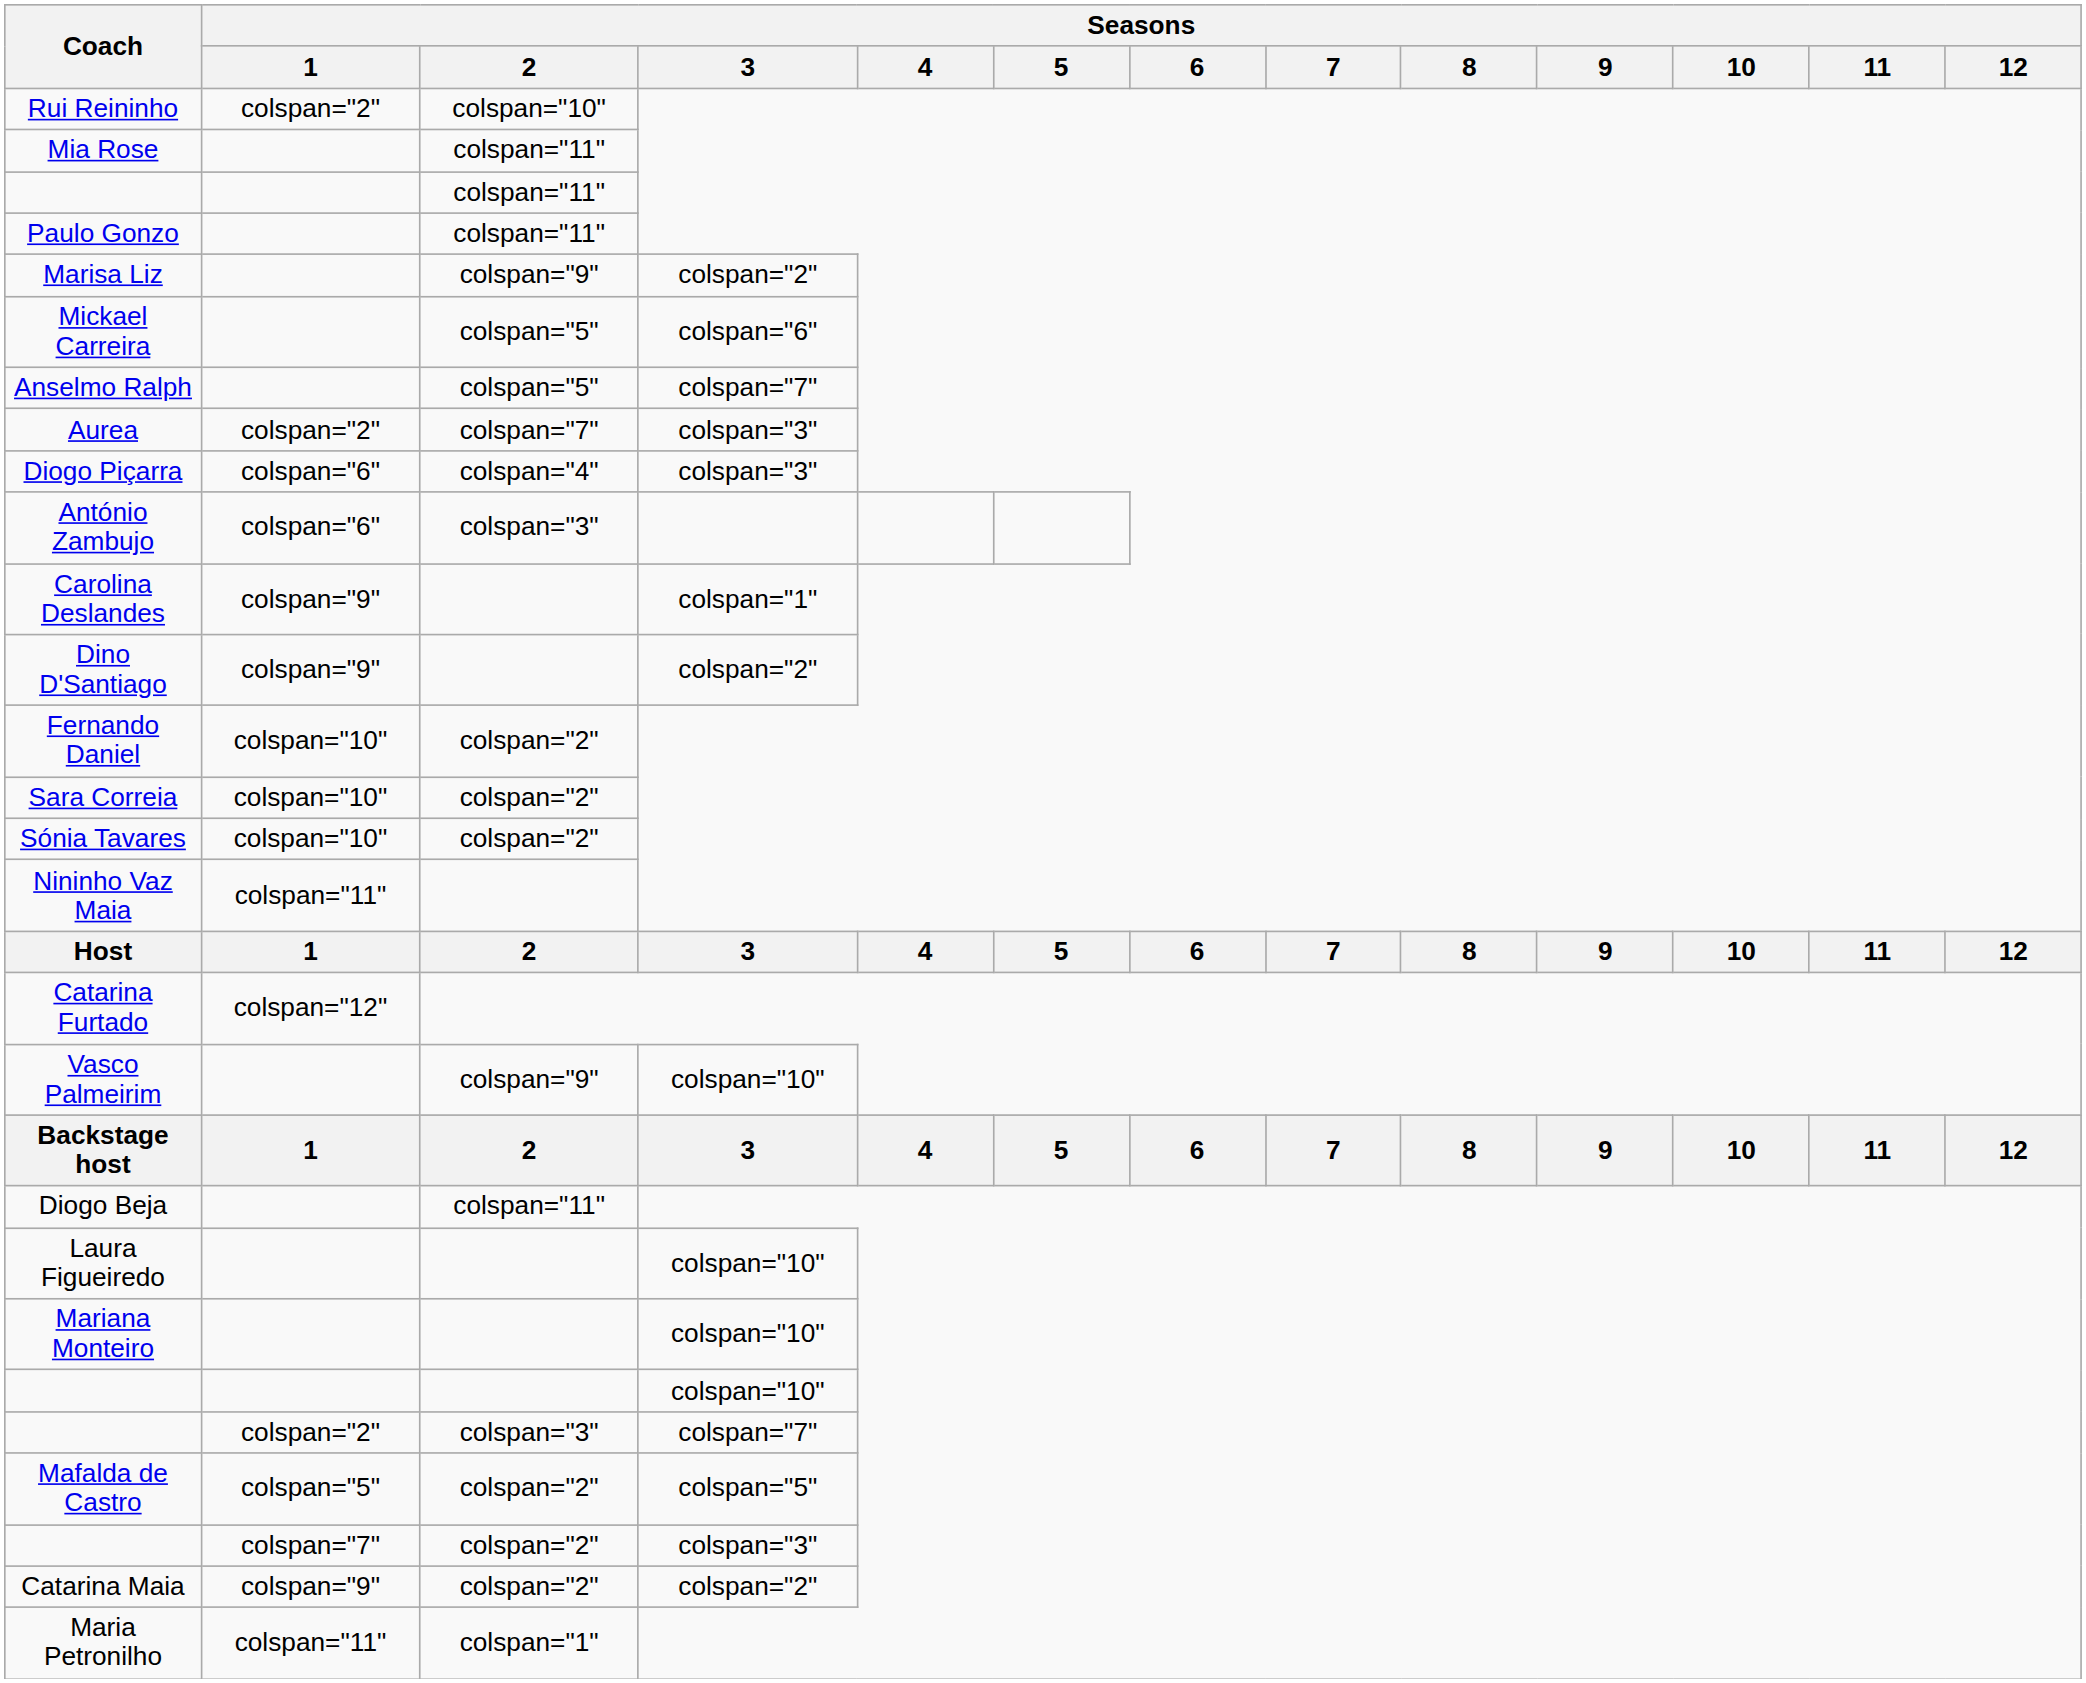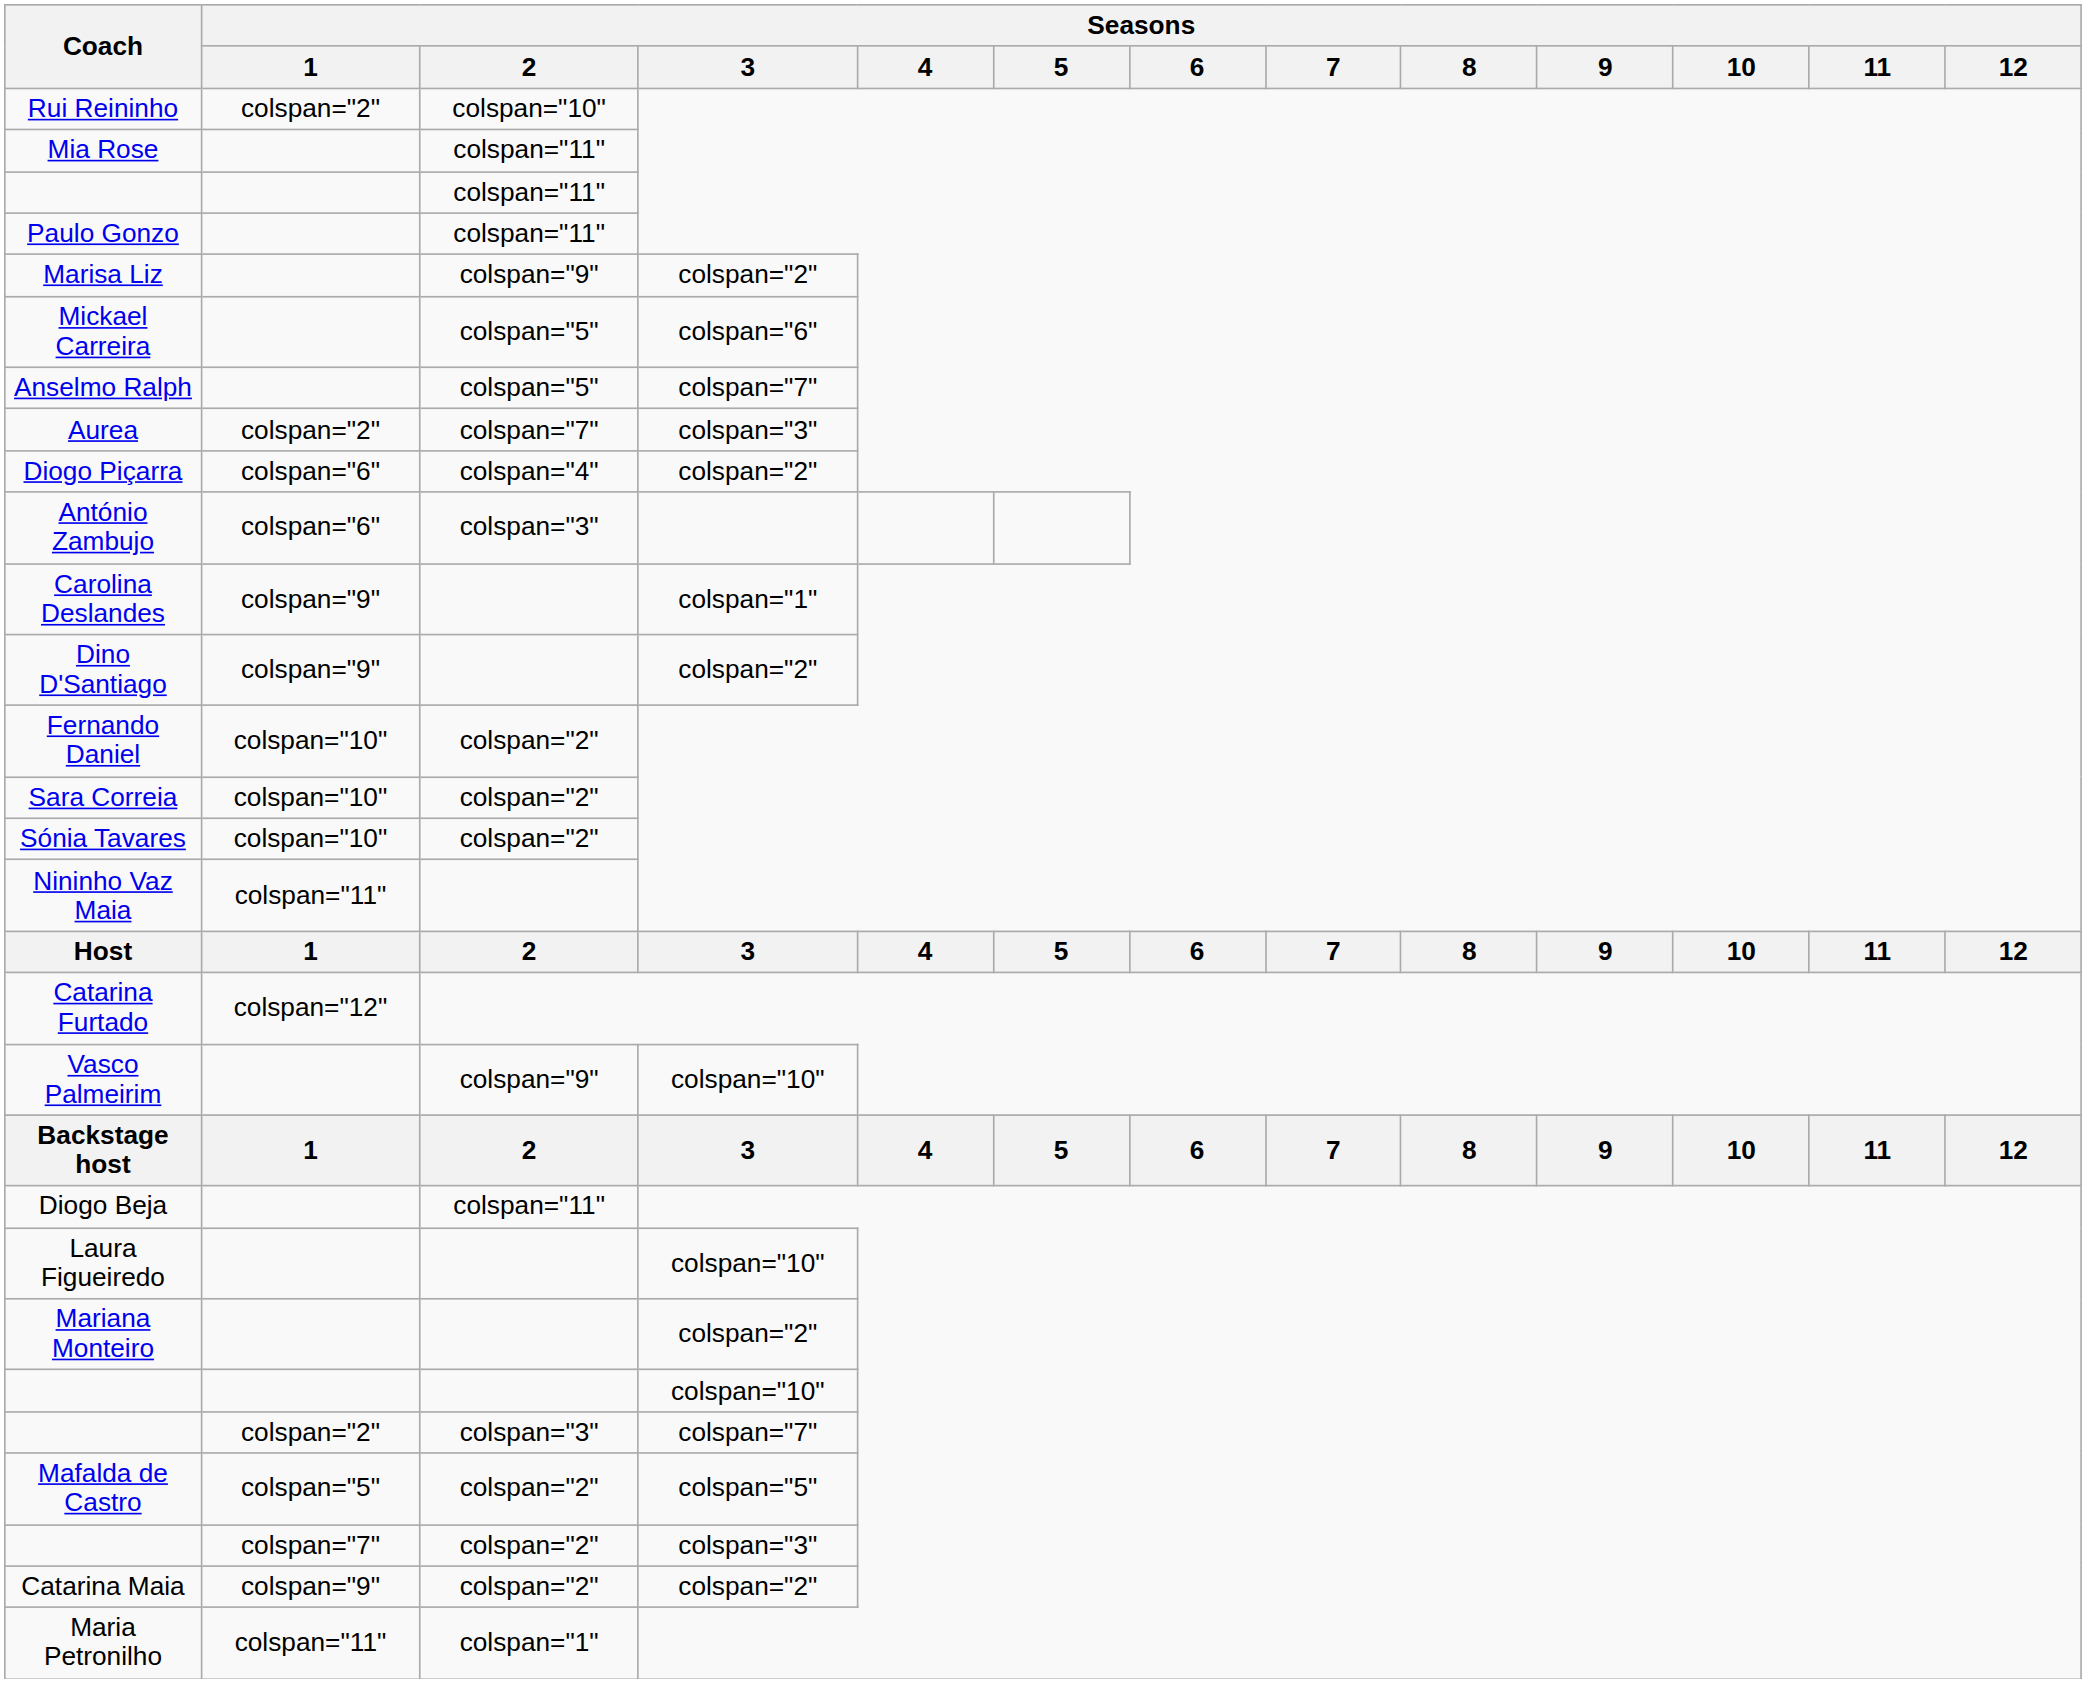(748, 470) colspan="3" -> (748, 470) colspan="2"
(748, 1334) colspan="10" -> (748, 1334) colspan="2"
